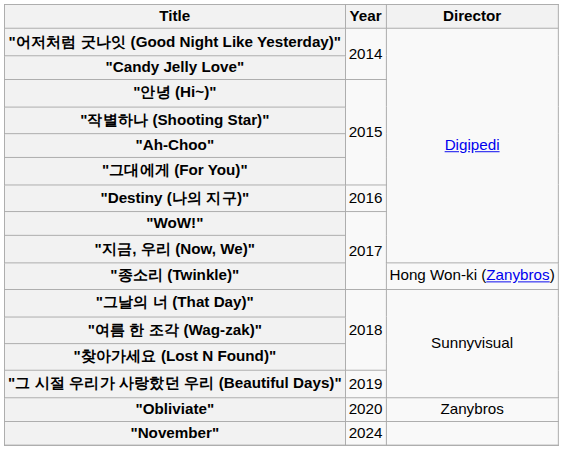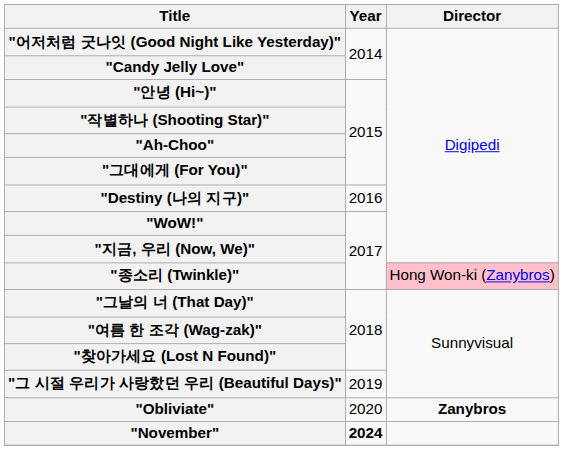(472, 276) no background -> (472, 276) pink background
(472, 409) normal -> (472, 409) bold
(366, 433) normal -> (366, 433) bold
